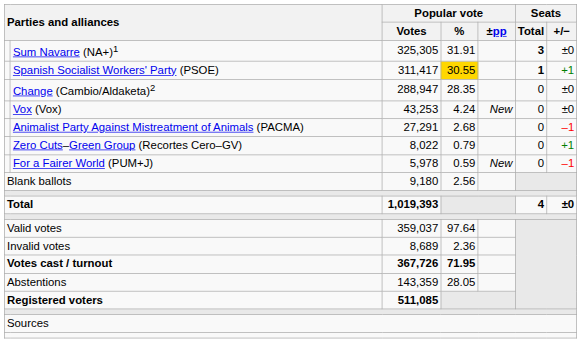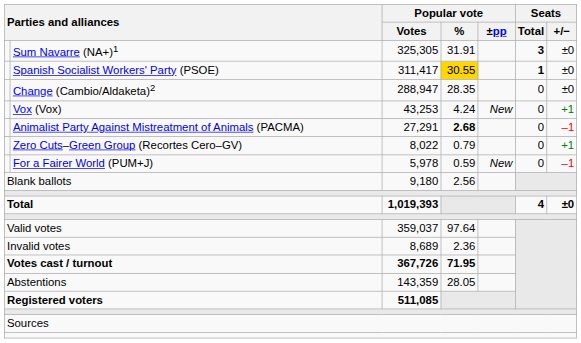(568, 70) +1 -> (568, 70) ±0
(568, 109) ±0 -> (568, 109) +1
(464, 127) normal -> (464, 127) bold
